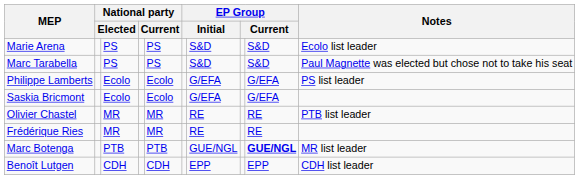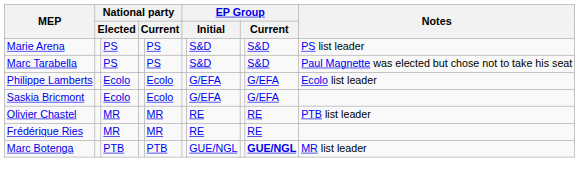(339, 47) Ecolo list leader -> (333, 47) PS list leader
(333, 81) PS list leader -> (339, 81) Ecolo list leader
- row: (40, 166)
